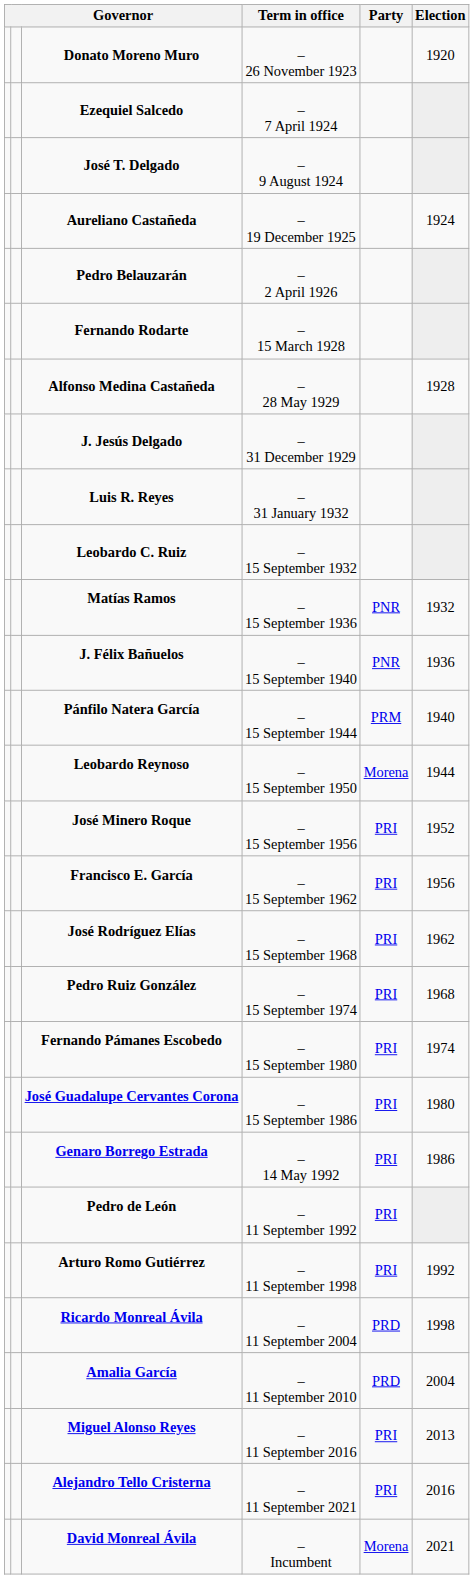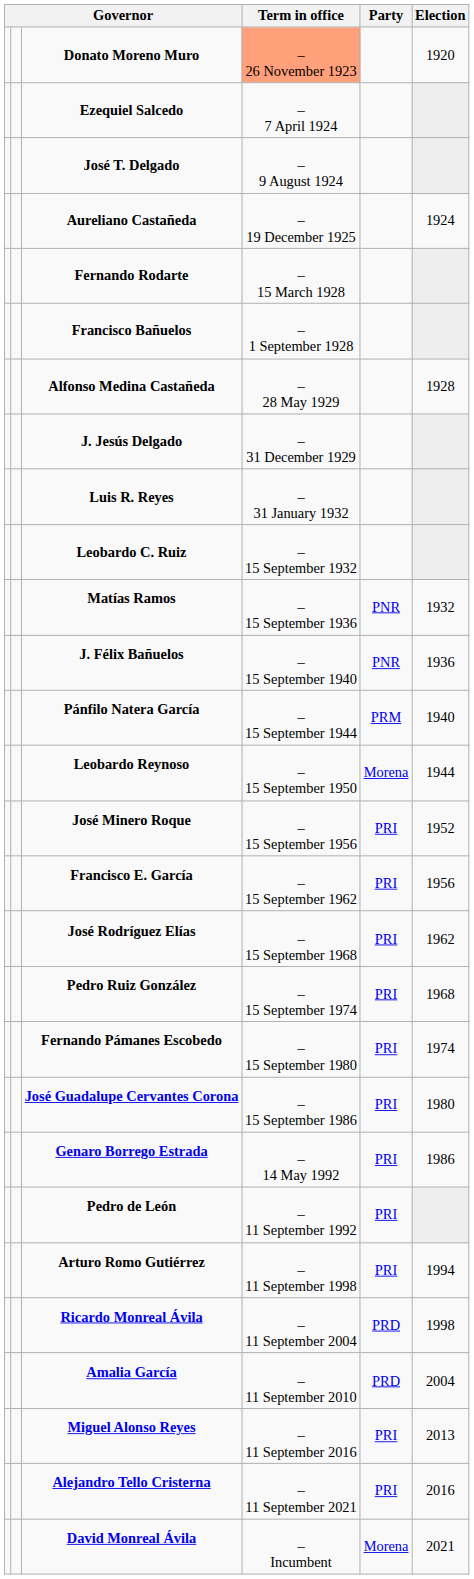(301, 63) no background -> (301, 63) lightsalmon background
- row: (132, 275)
+ row: (132, 331)
(440, 1270) 1992 -> (440, 1270) 1994
